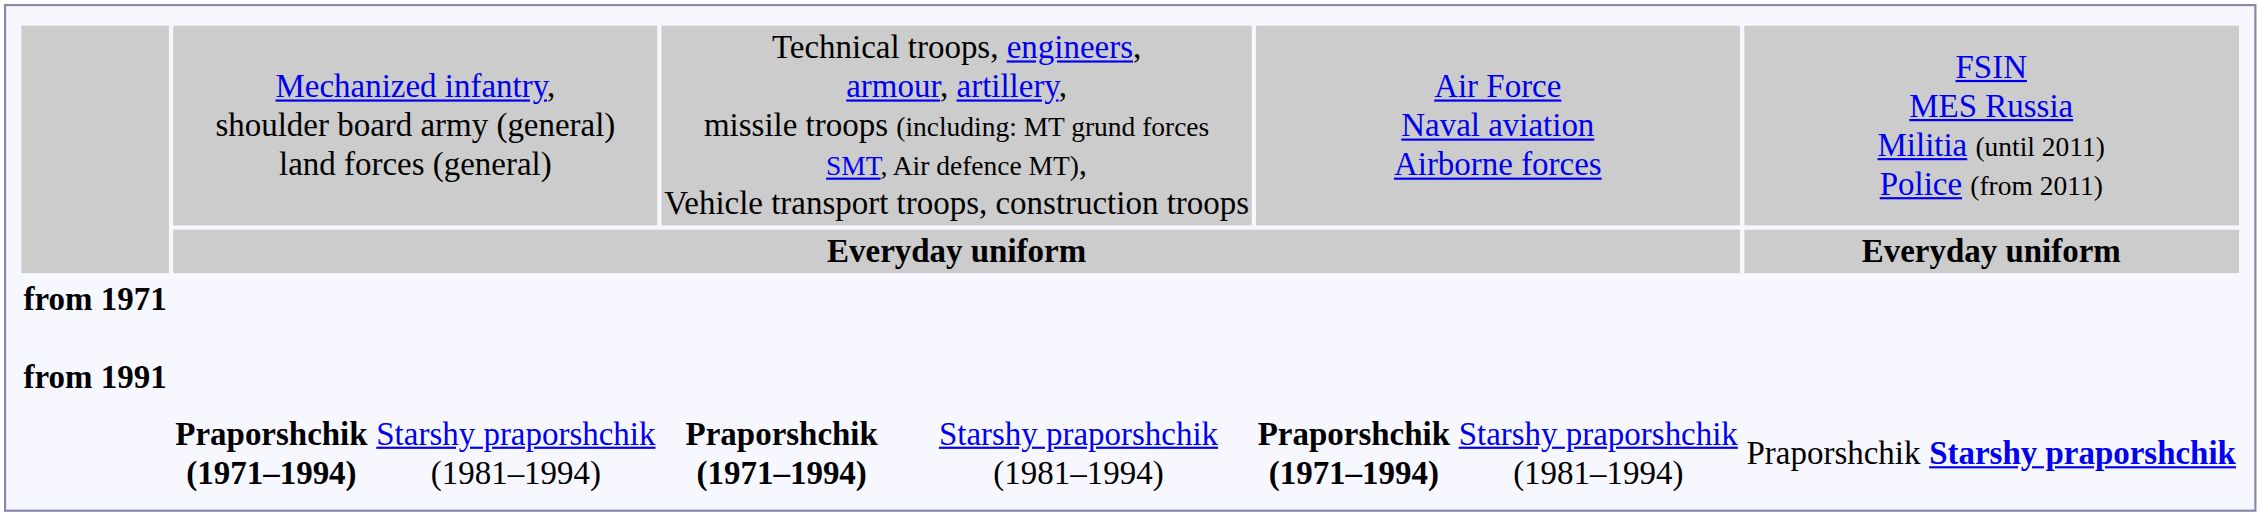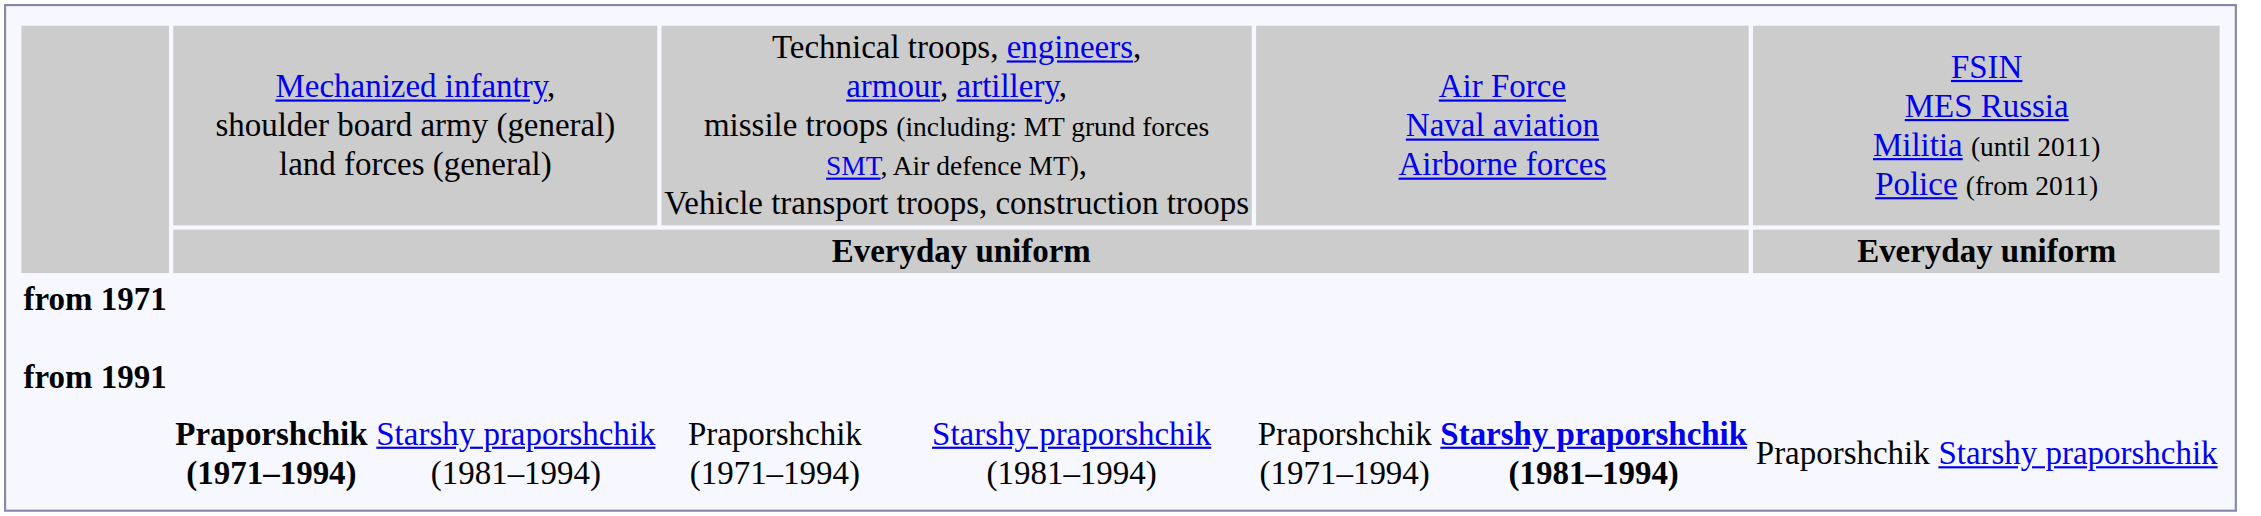(782, 452) bold -> (775, 452) normal
(1354, 452) bold -> (1345, 452) normal
(1598, 452) normal -> (1594, 452) bold
(2083, 452) bold -> (2078, 452) normal
